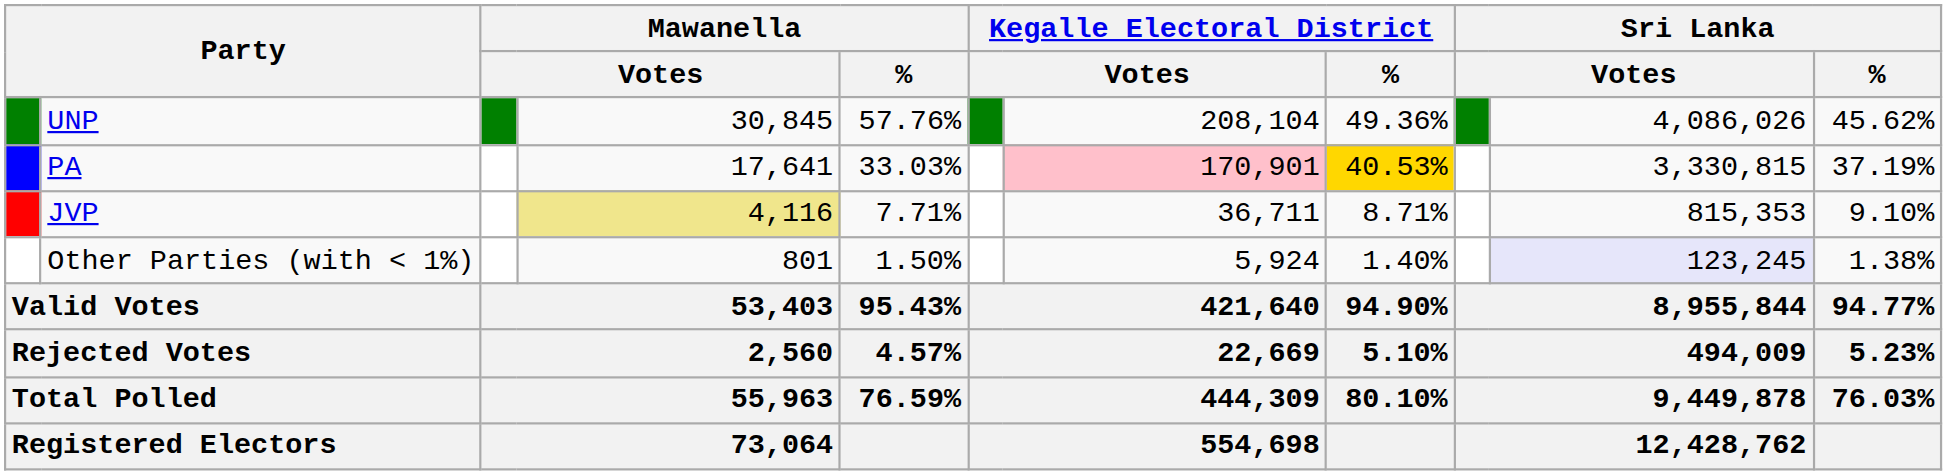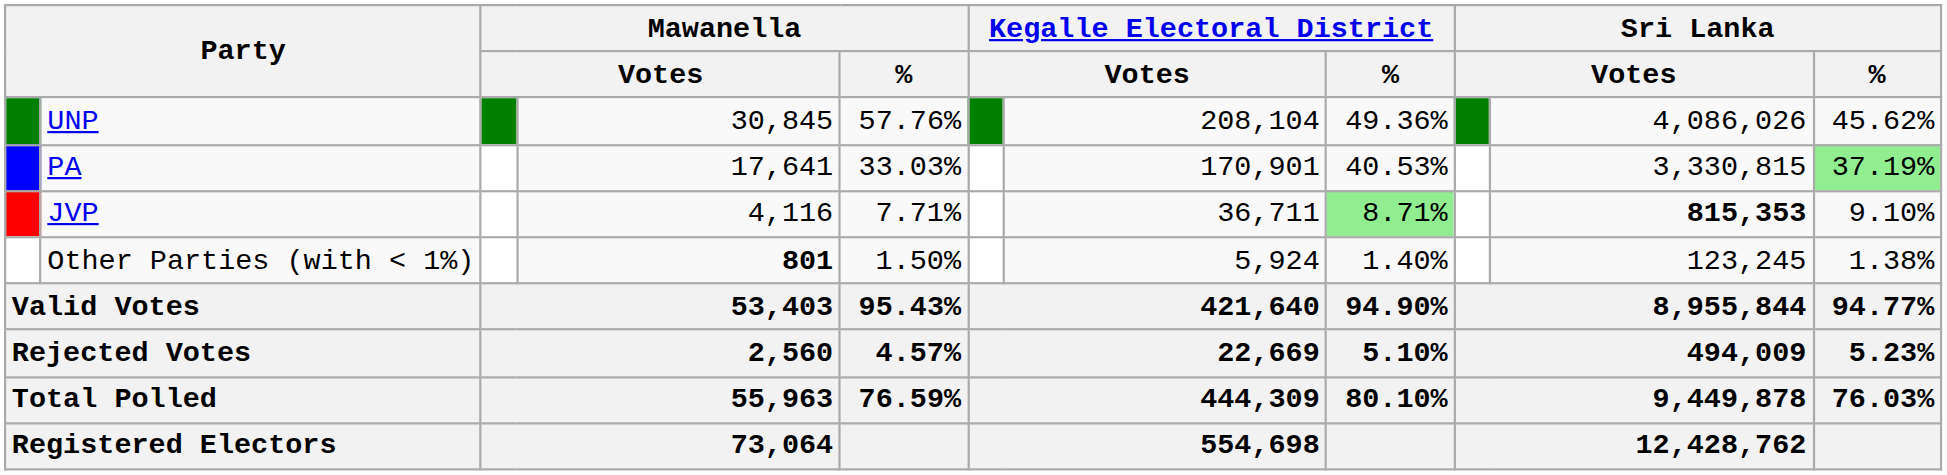(1260, 167) pink background -> (1260, 167) no background
(1396, 167) gold background -> (1396, 167) no background
(1883, 167) no background -> (1883, 167) lightgreen background
(790, 214) khaki background -> (790, 214) no background
(1405, 214) no background -> (1405, 214) lightgreen background
(1747, 214) normal -> (1747, 214) bold
(808, 260) normal -> (808, 260) bold
(1747, 260) lavender background -> (1747, 260) no background
